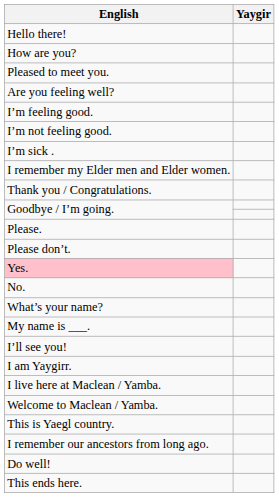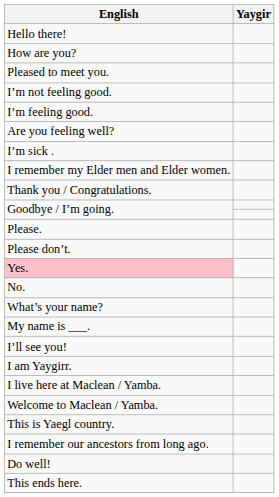(61, 92) Are you feeling well? -> (60, 92) I’m not feeling good.
(60, 131) I’m not feeling good. -> (61, 131) Are you feeling well?
